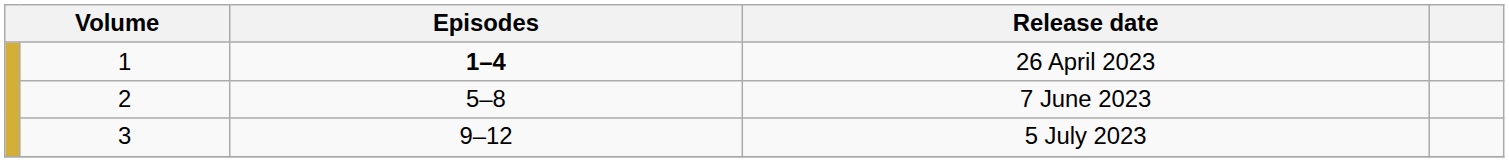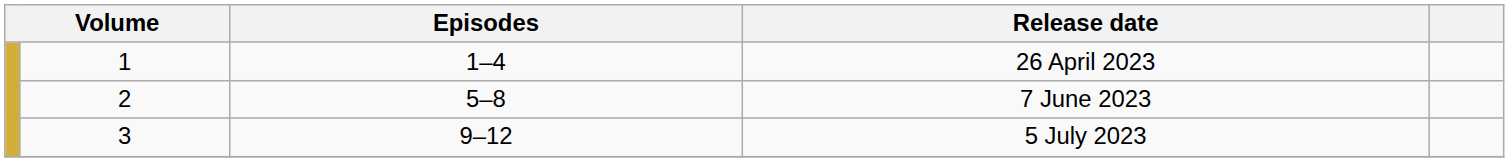(486, 61) bold -> (486, 61) normal
